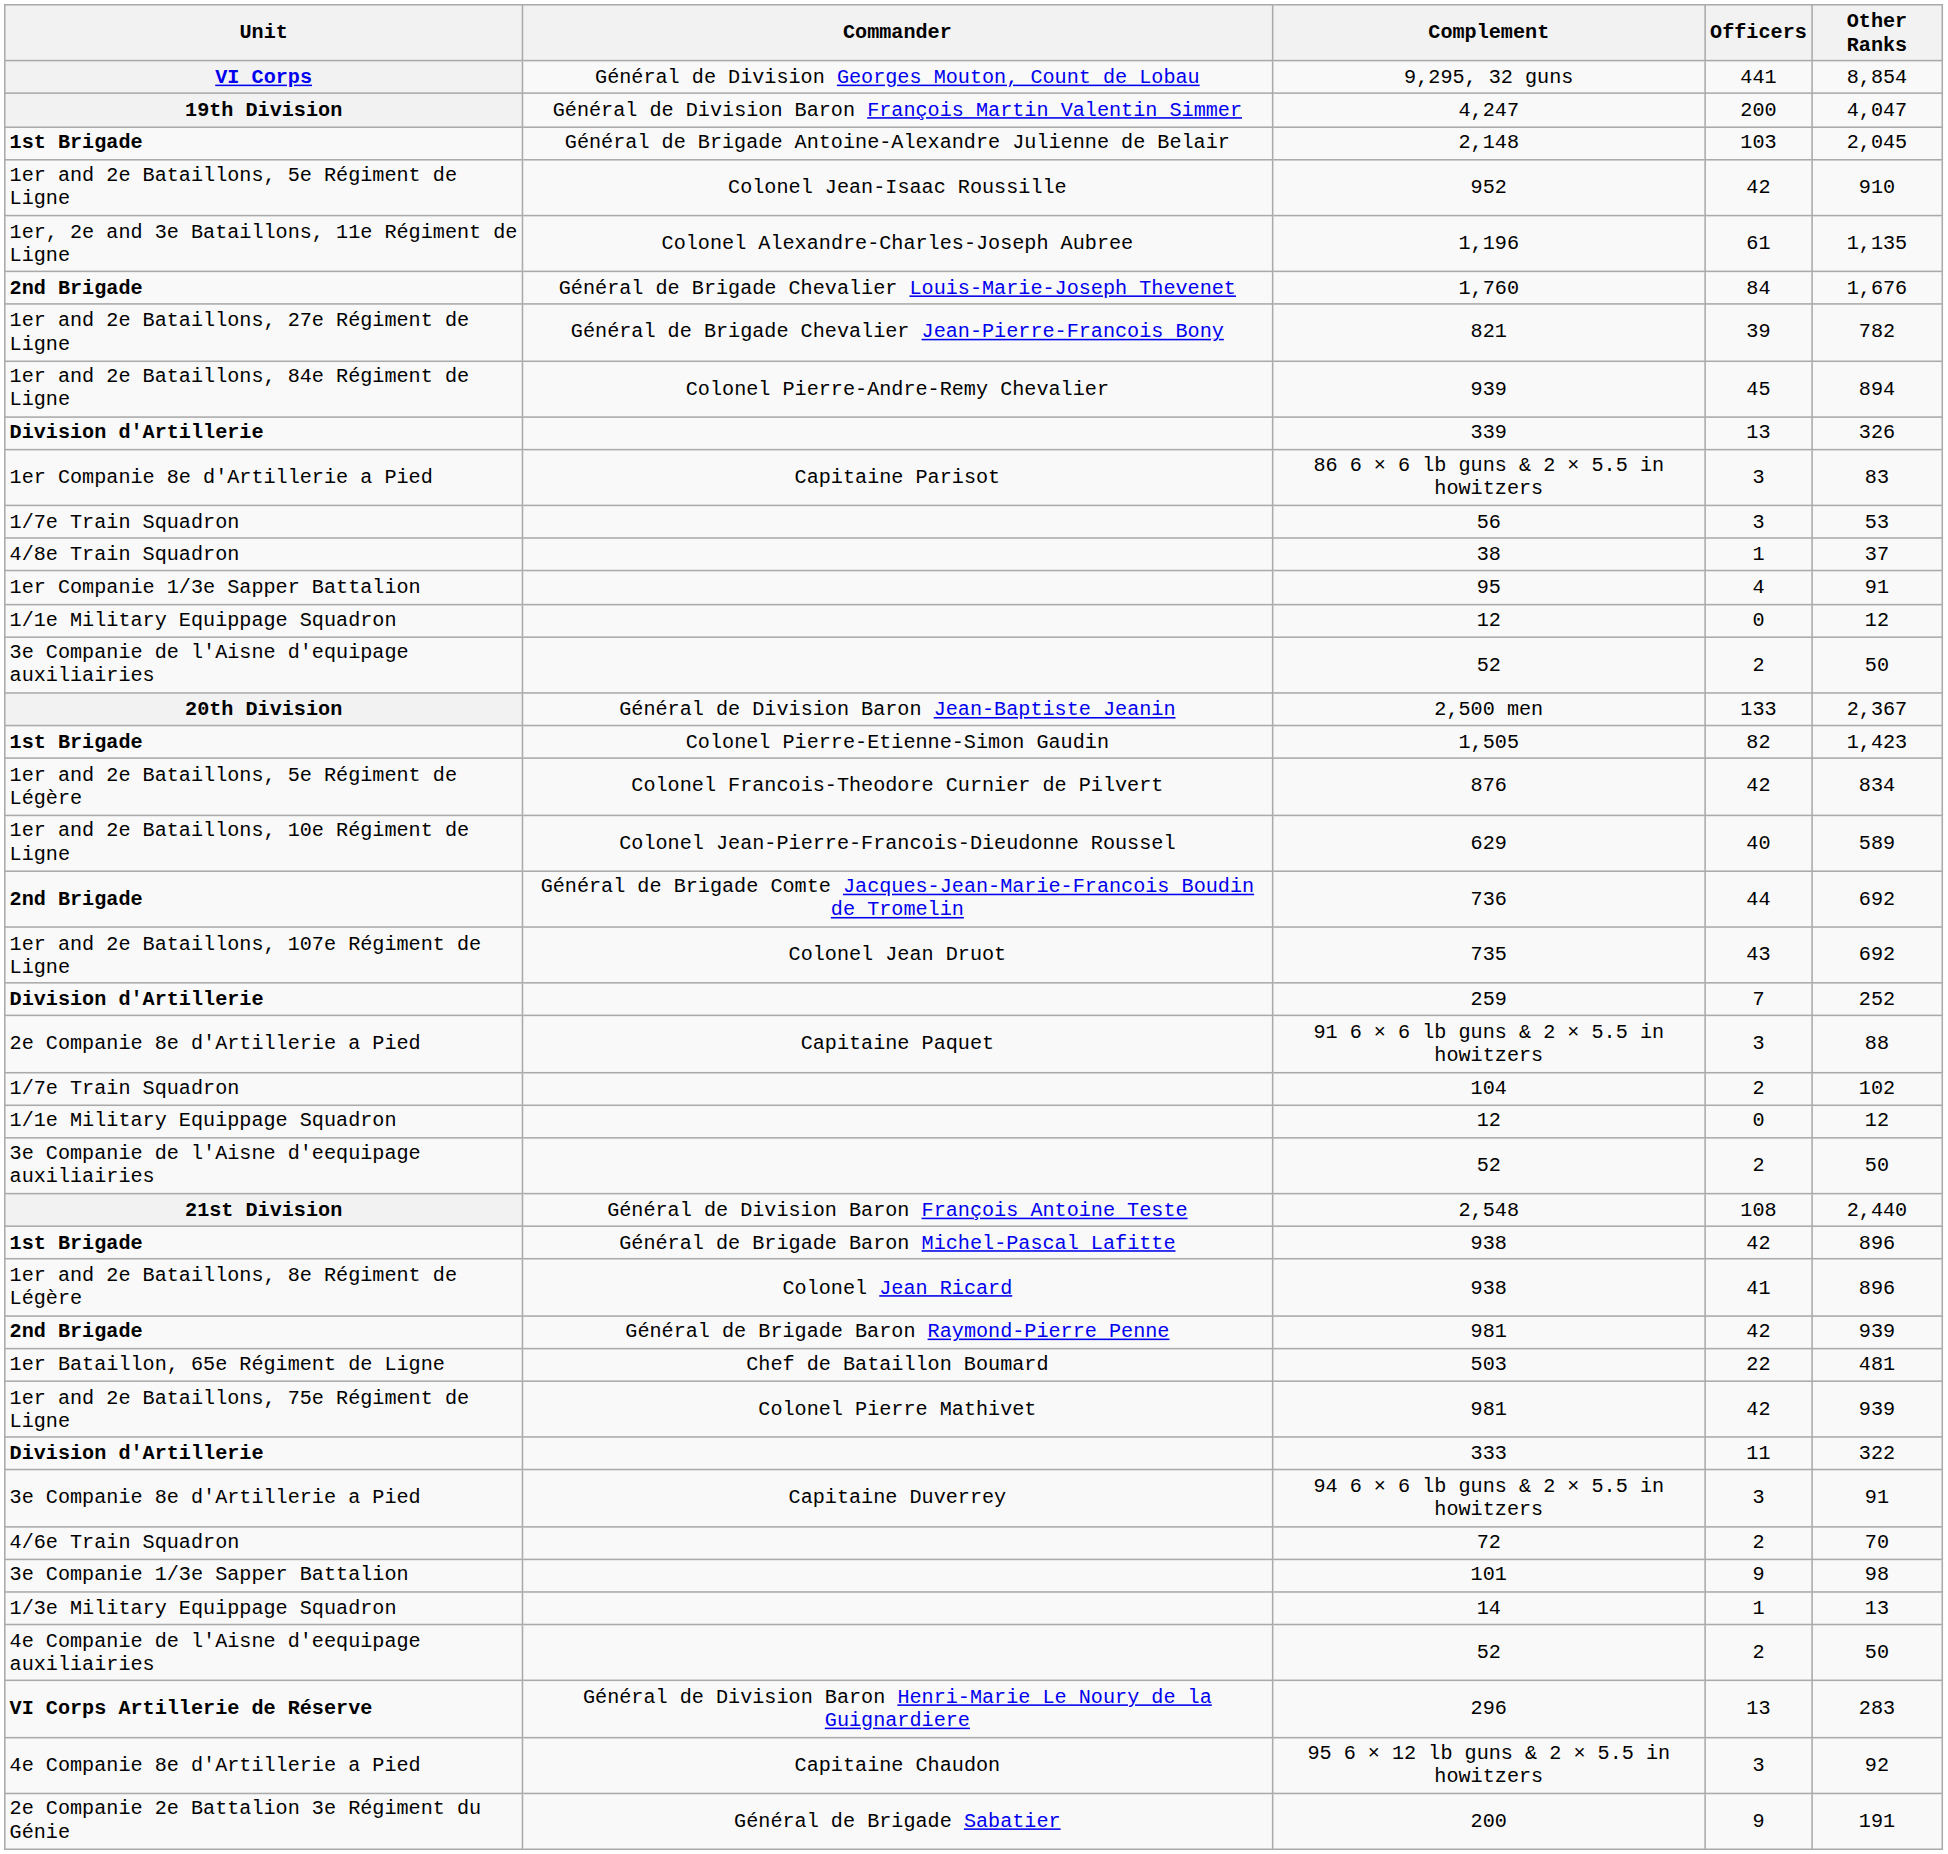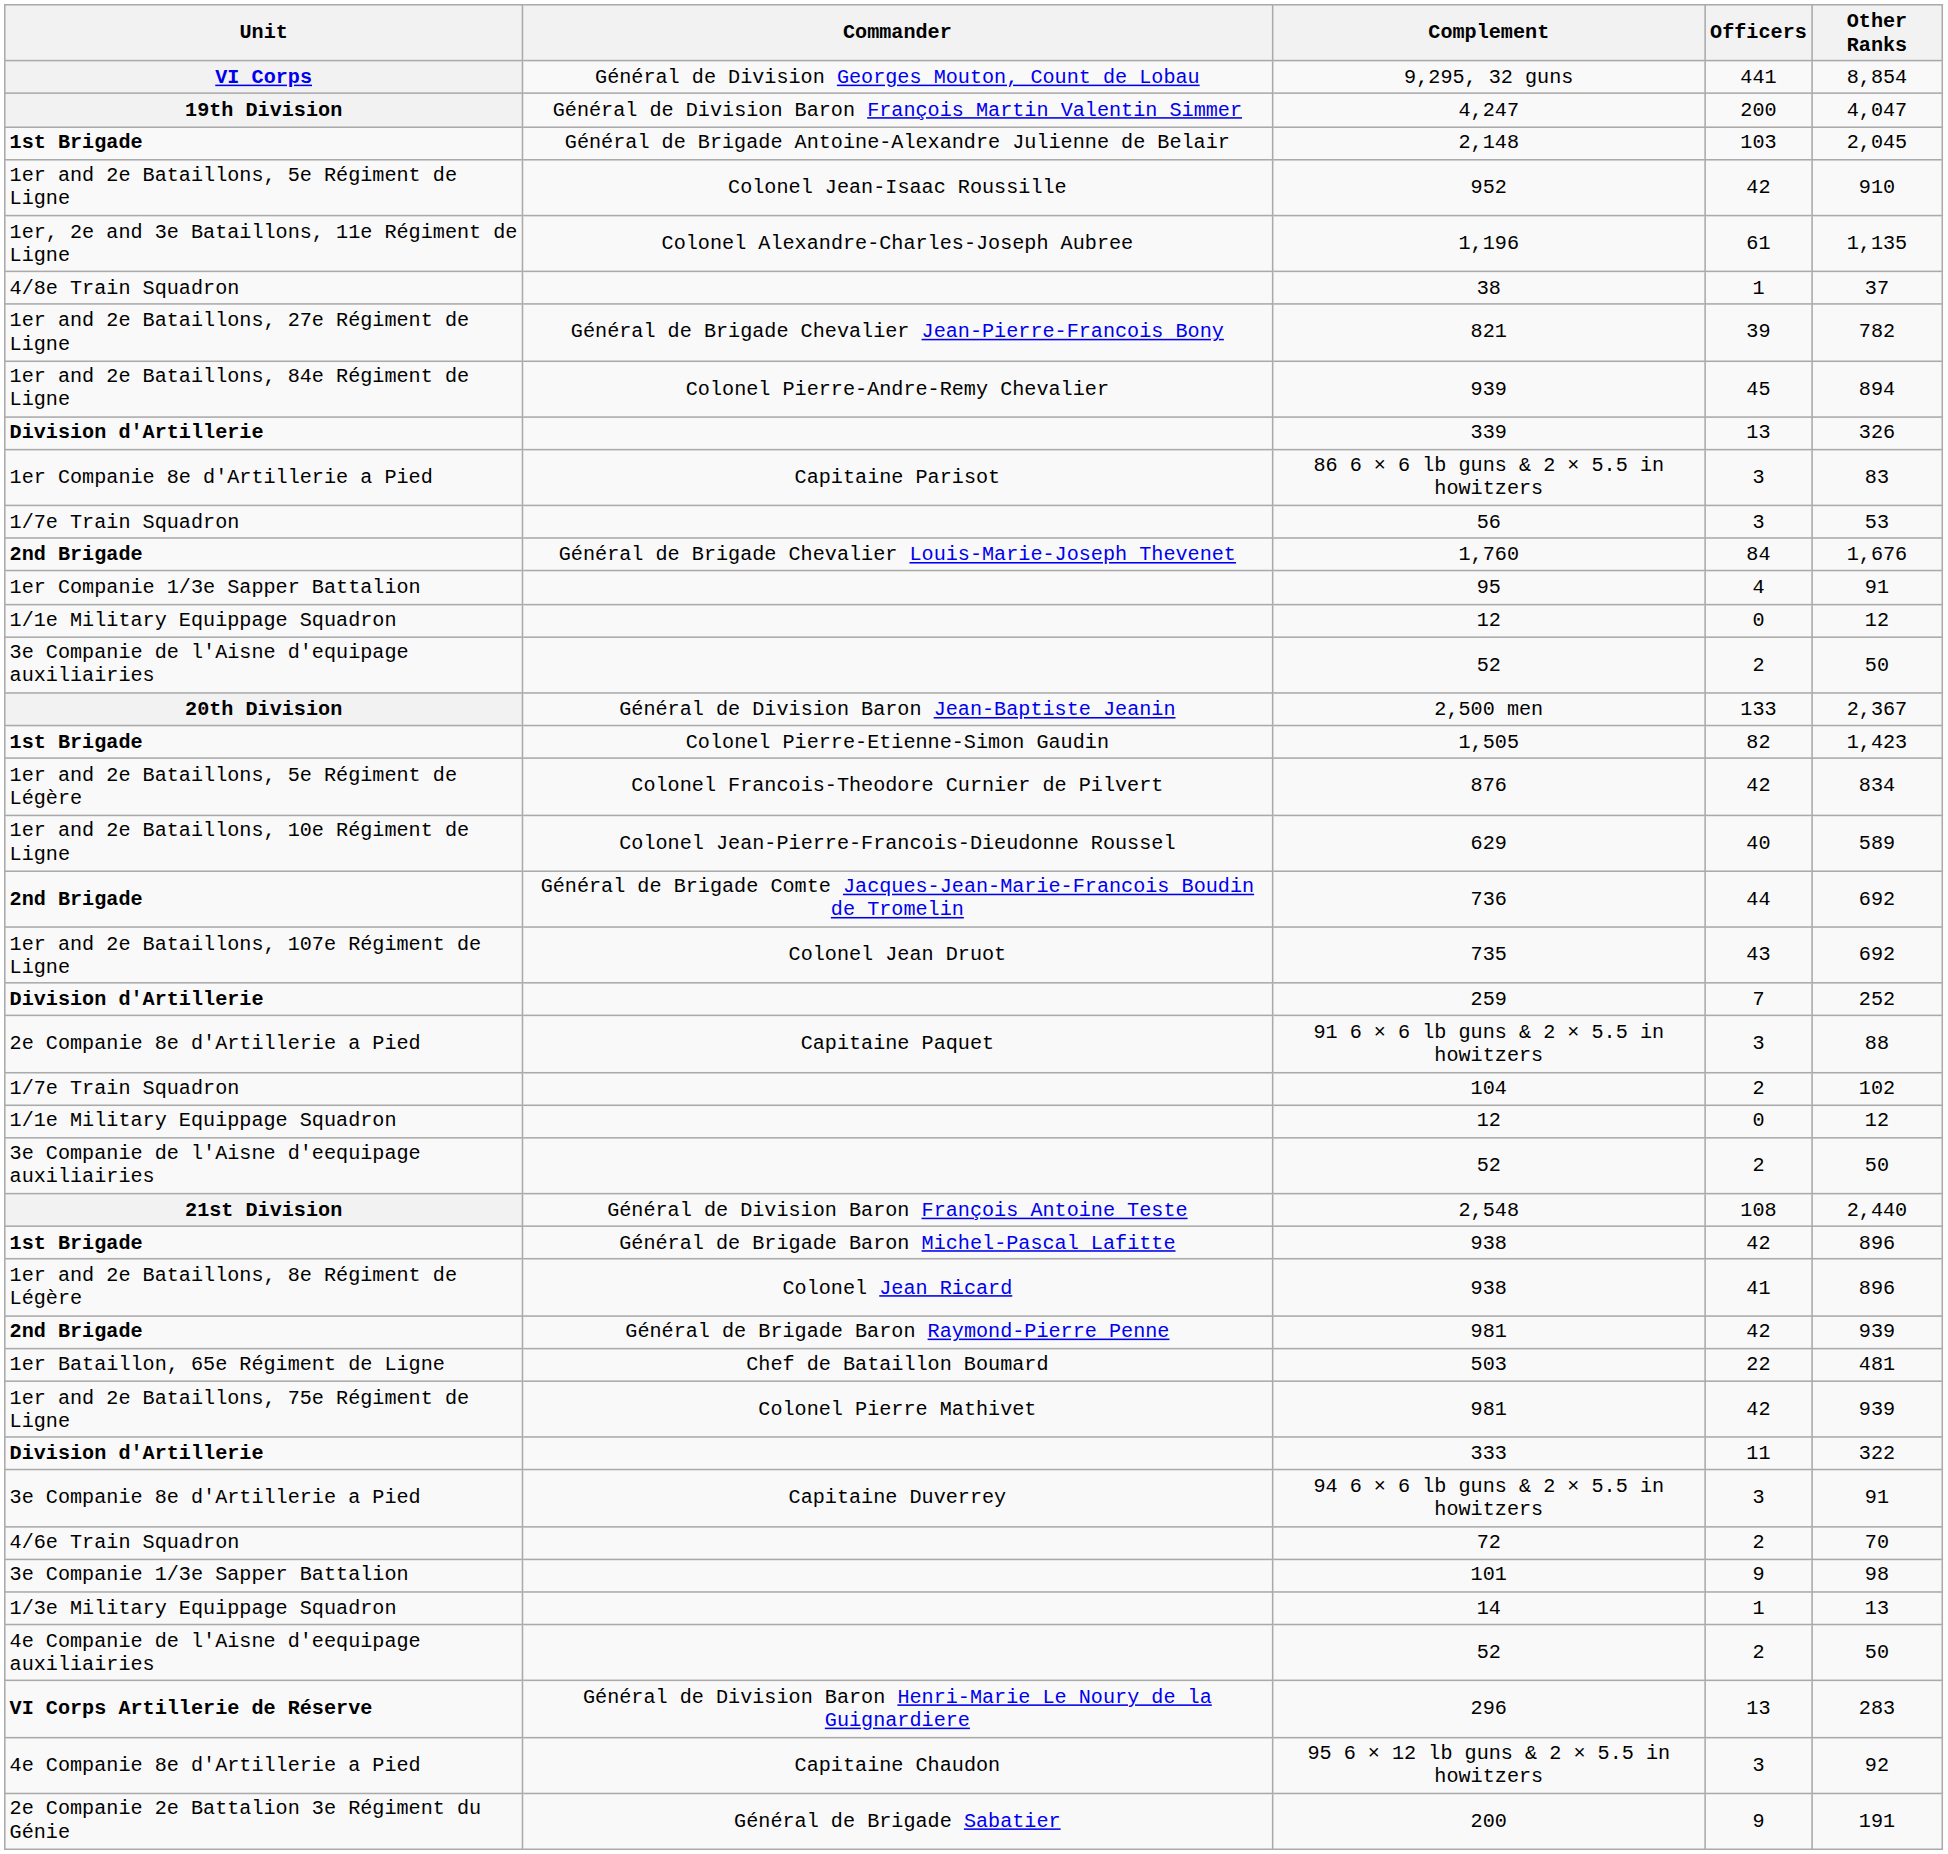rows swapped: (76, 288) <-> (124, 555)
